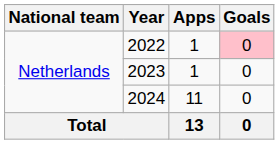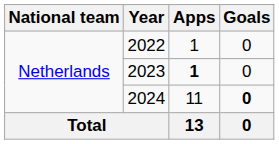(247, 44) pink background -> (247, 44) no background
(194, 71) normal -> (194, 71) bold
(247, 98) normal -> (247, 98) bold
